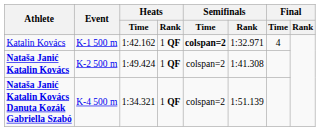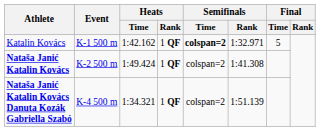(278, 43) 4 -> (278, 43) 5
